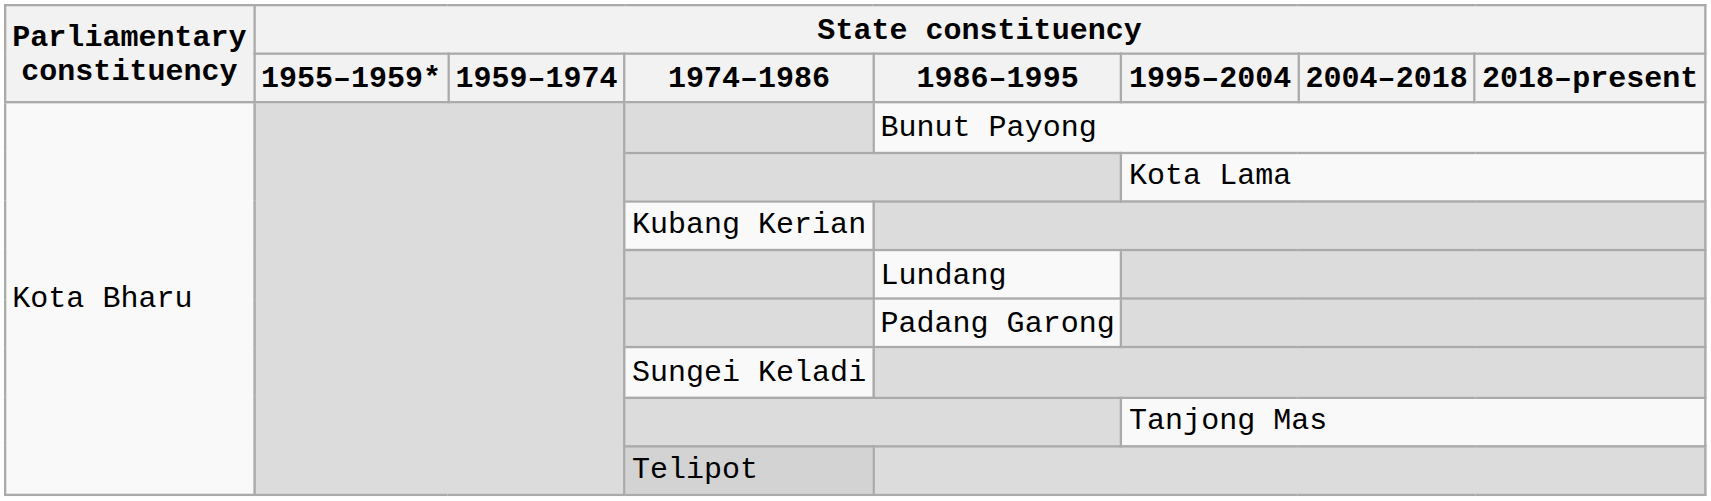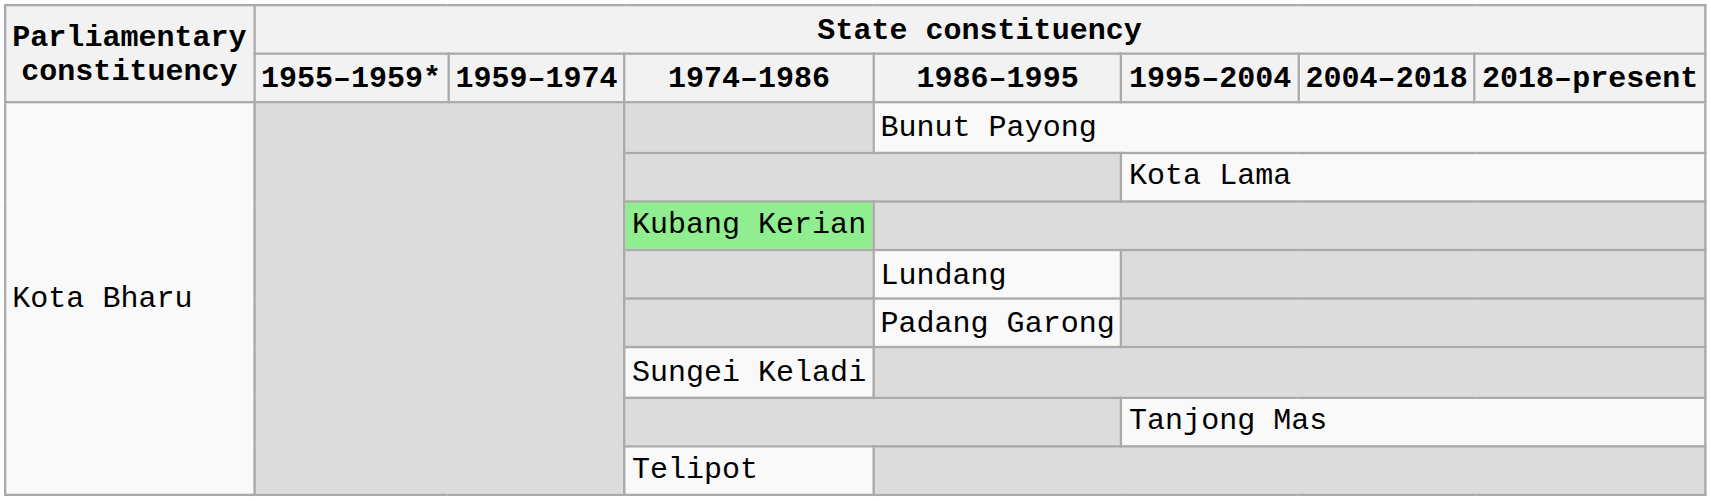(749, 225) no background -> (749, 225) lightgreen background
(695, 470) lightgrey background -> (695, 470) no background
